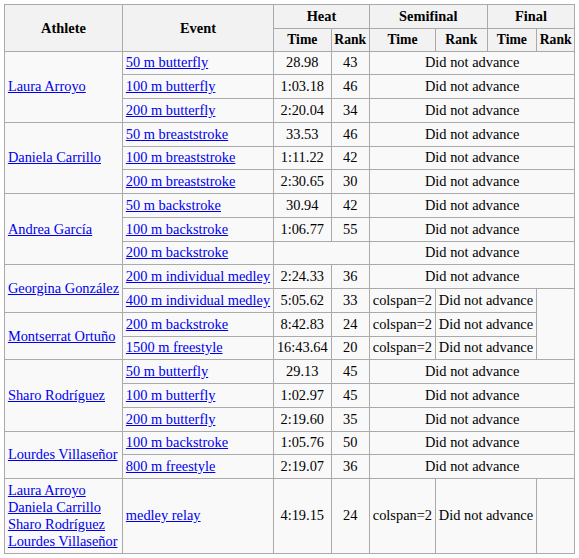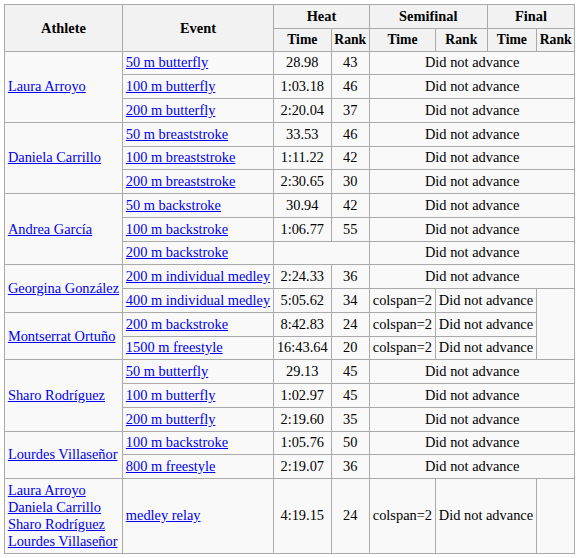(350, 110) 34 -> (350, 110) 37
(350, 300) 33 -> (350, 300) 34
